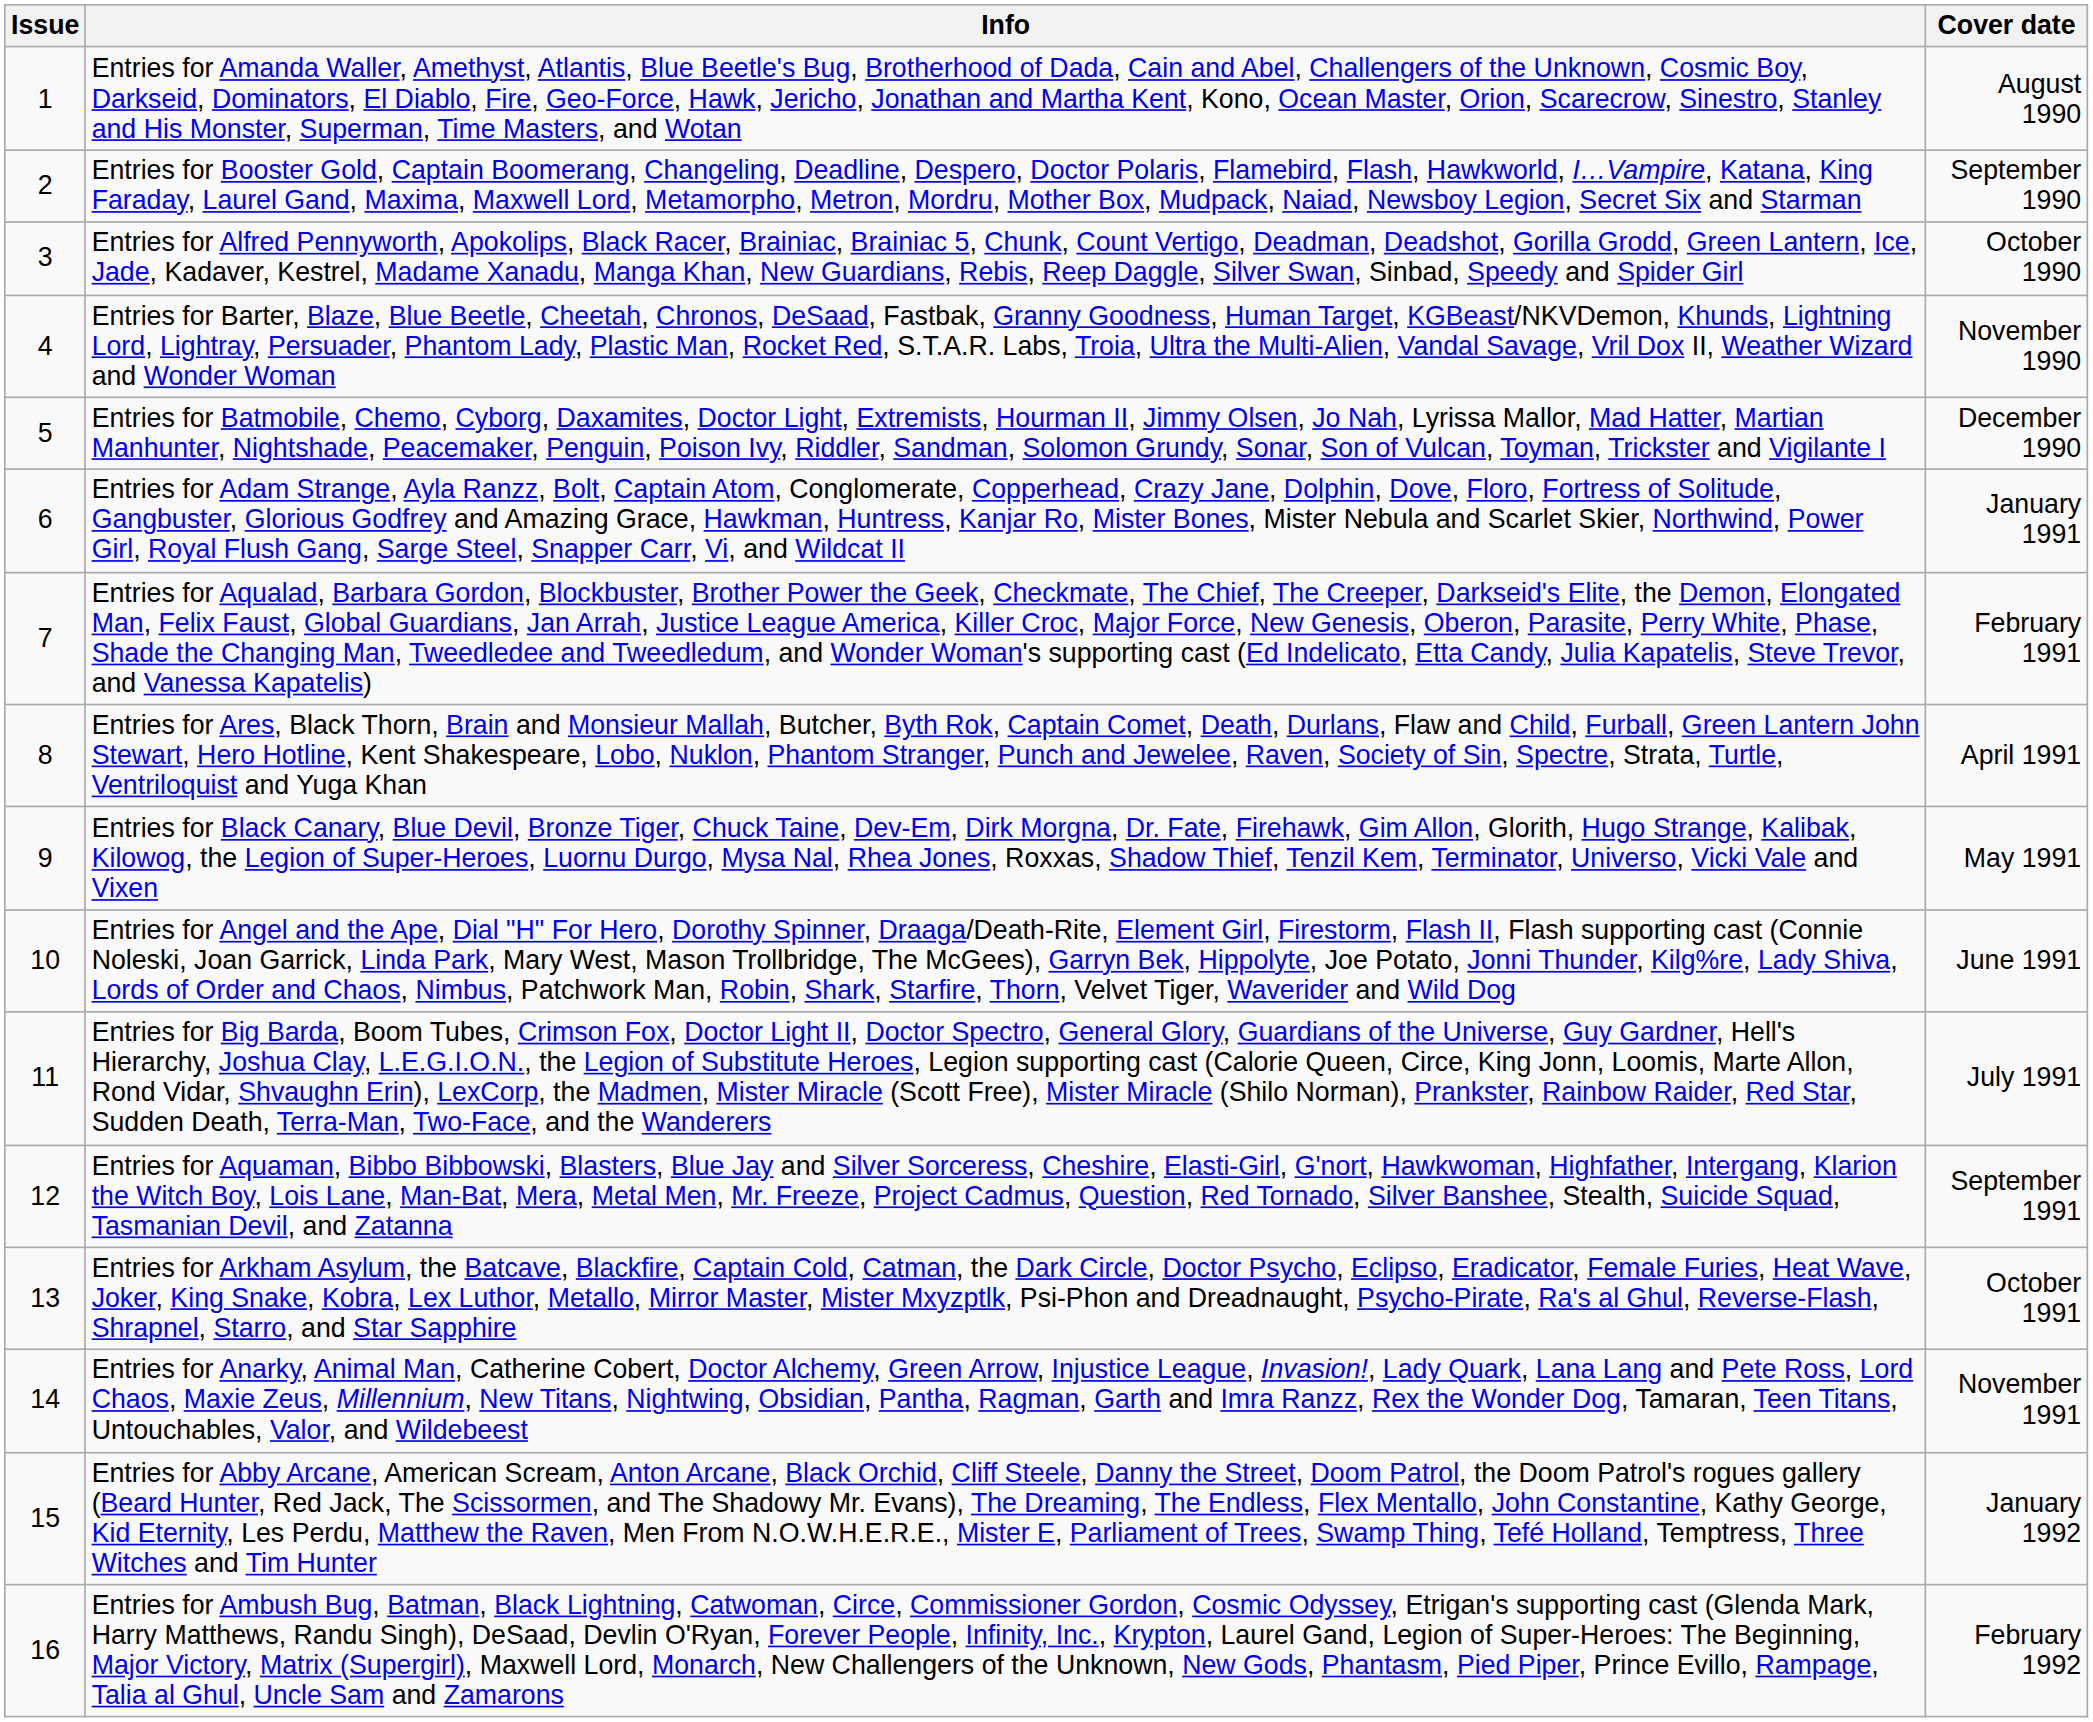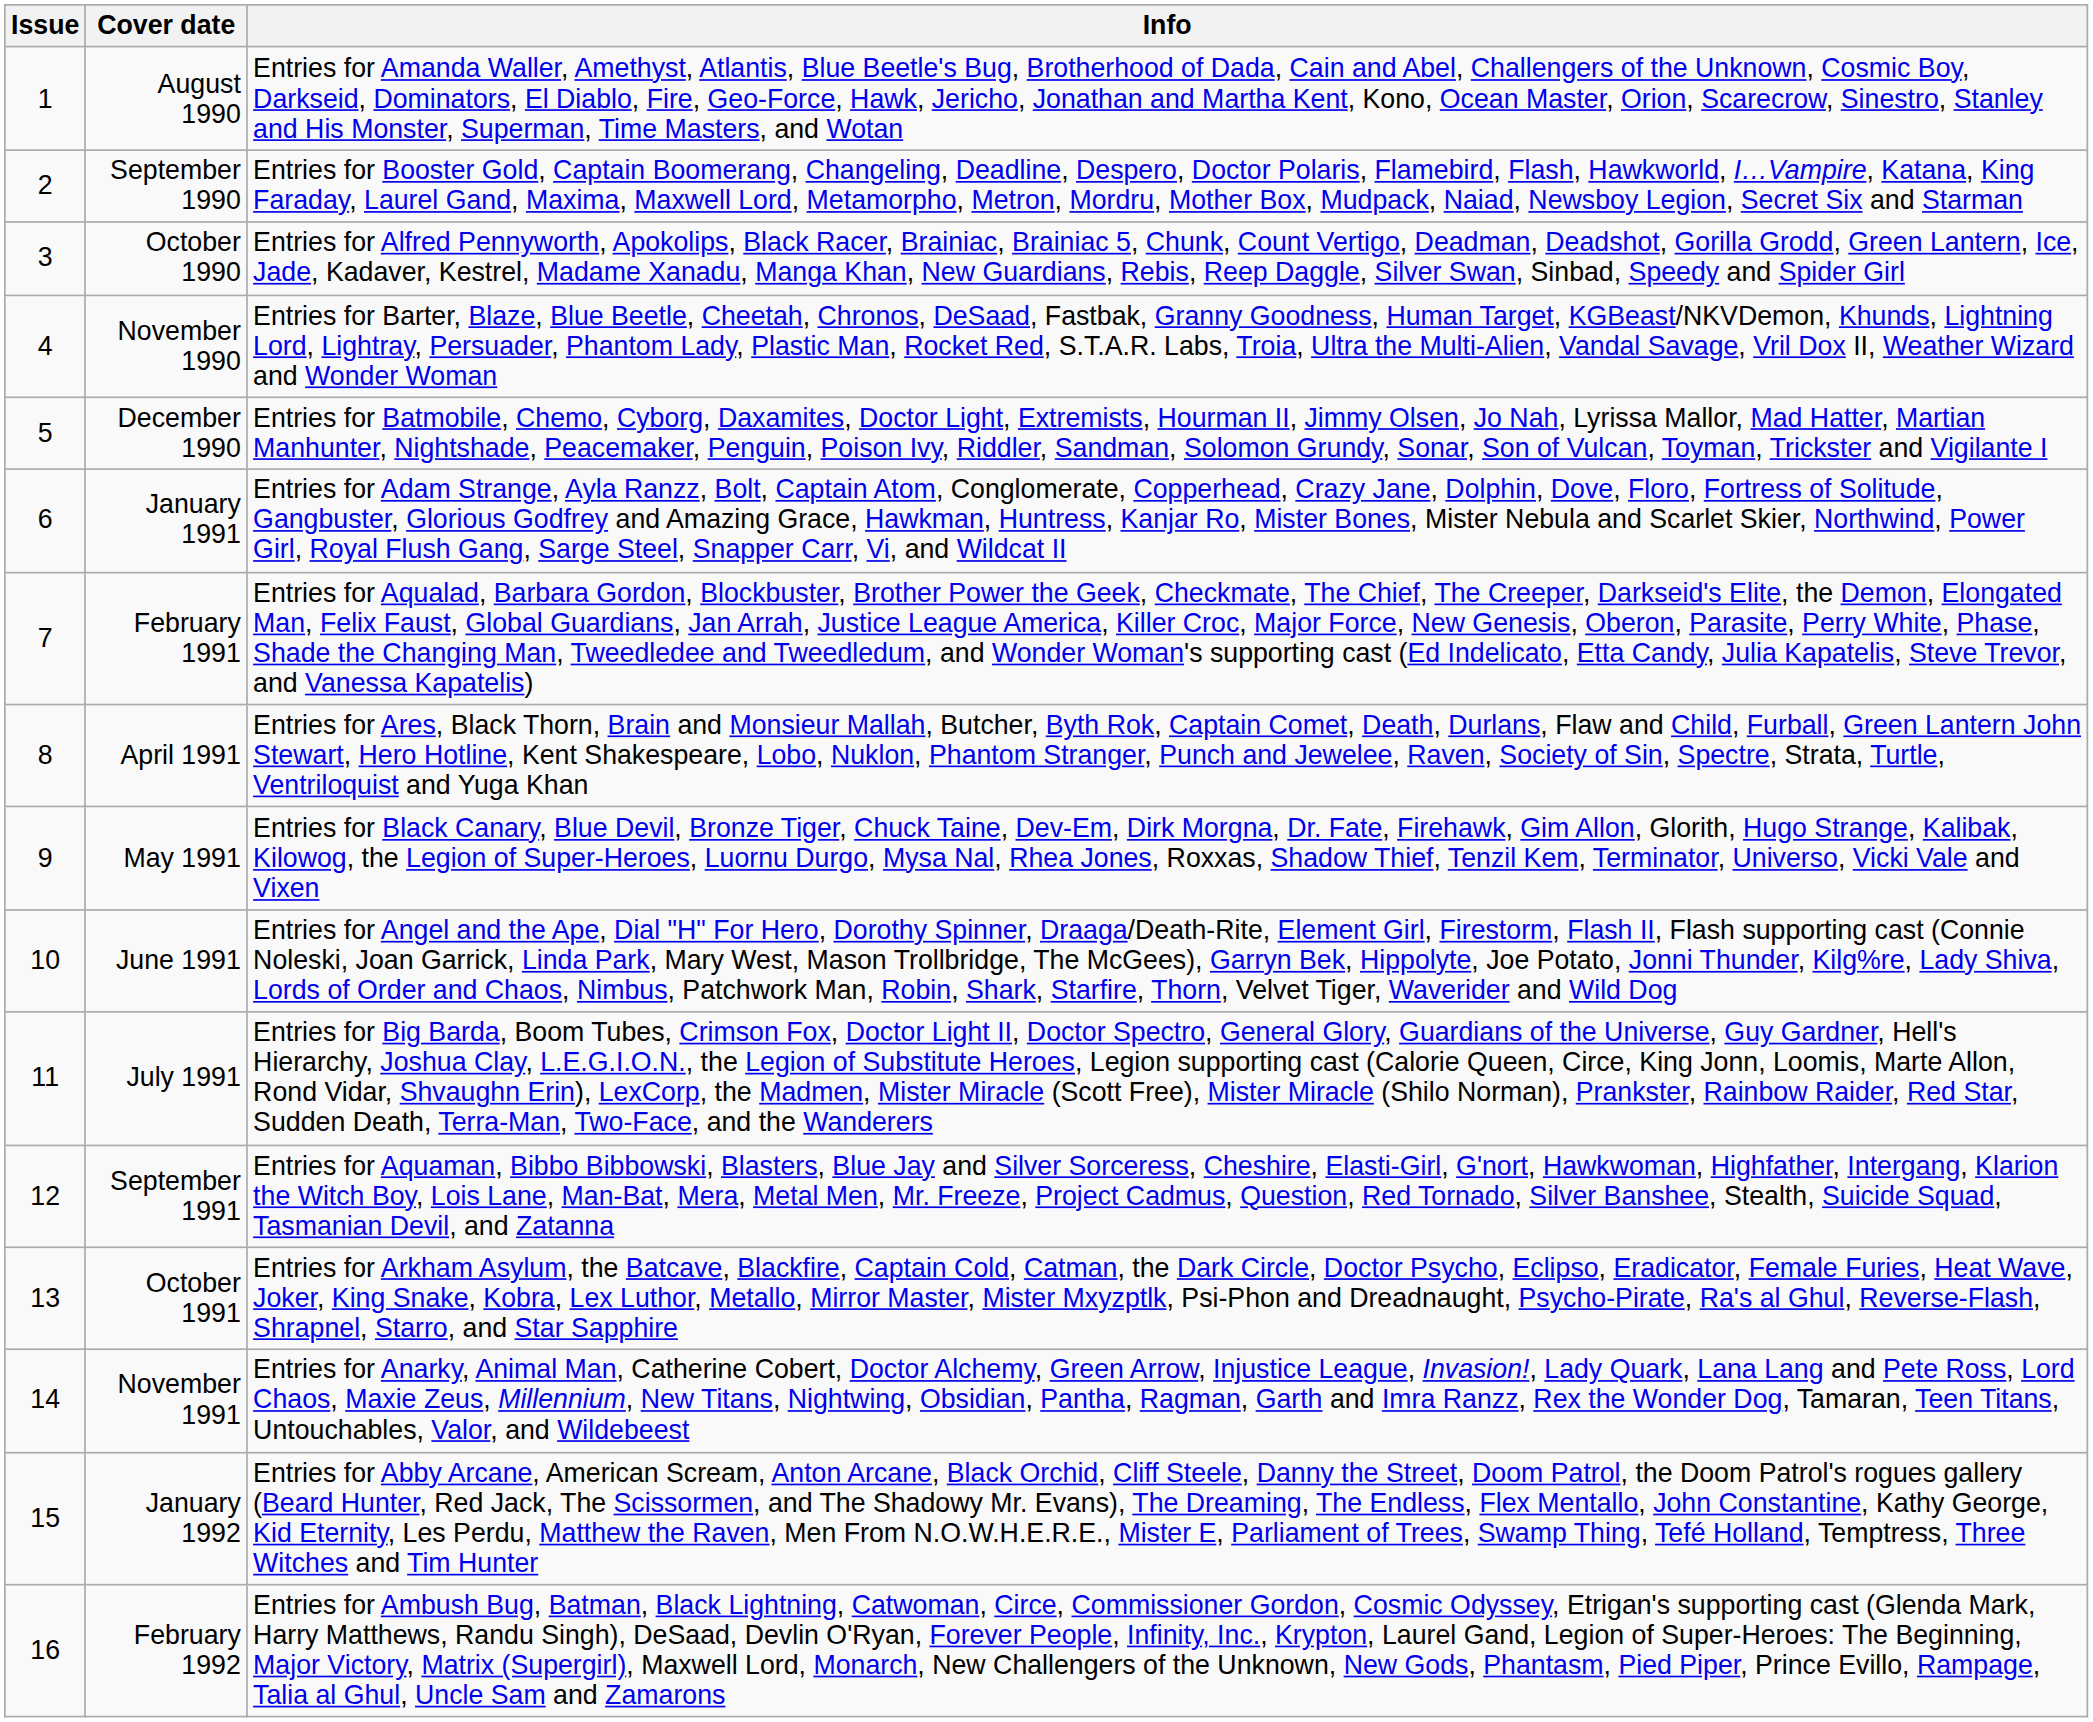columns swapped: (1006, 25) <-> (2007, 25)
